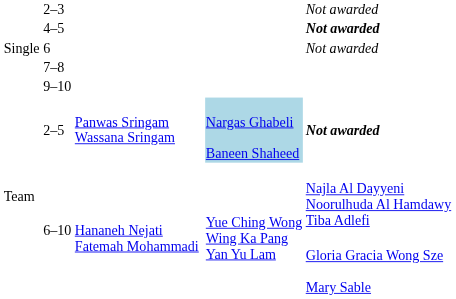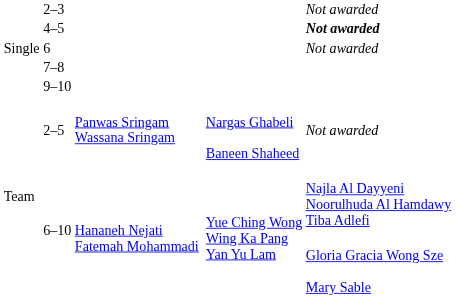(253, 138) lightblue background -> (253, 138) no background
(343, 130) bold -> (342, 130) normal
